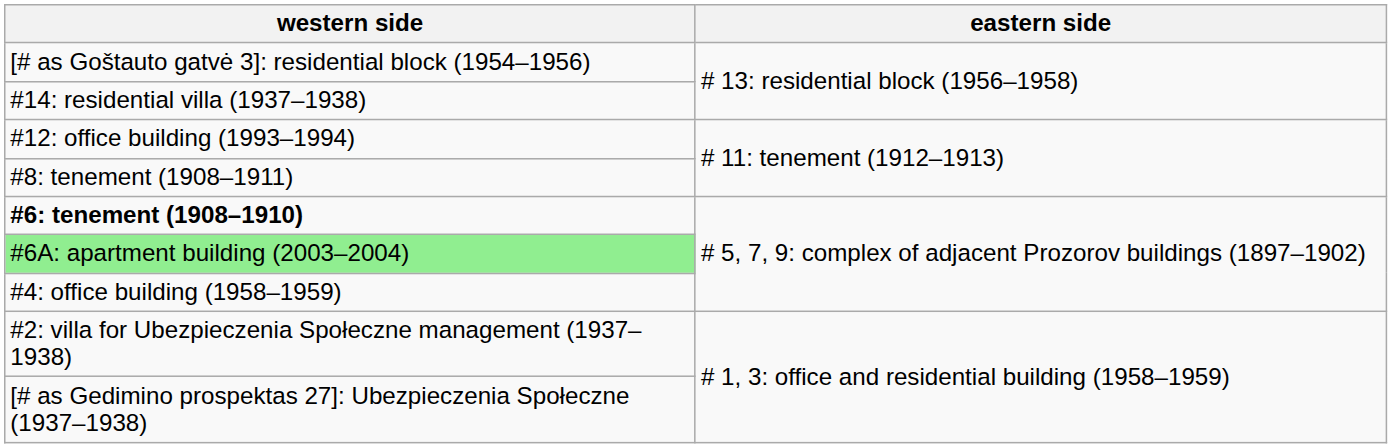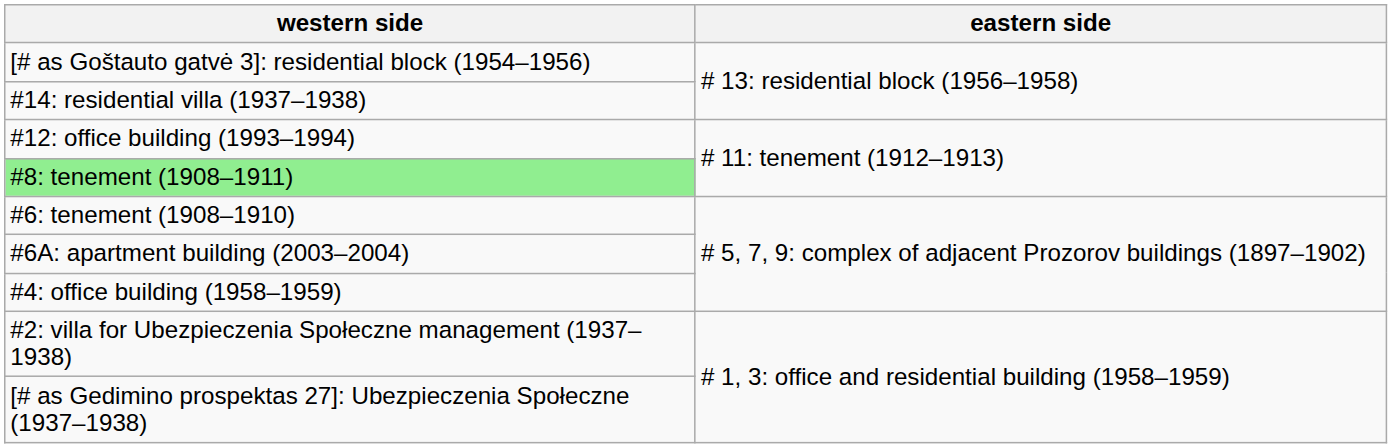(152, 176) no background -> (152, 176) lightgreen background
(157, 215) bold -> (153, 215) normal
(210, 253) lightgreen background -> (210, 253) no background
